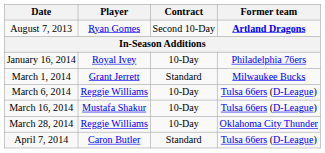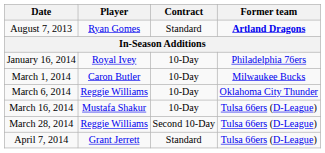(184, 28) Second 10-Day -> (184, 28) Standard
(114, 76) Grant Jerrett -> (114, 76) Caron Butler
(184, 76) Standard -> (184, 76) 10-Day
(269, 92) Tulsa 66ers (D-League) -> (269, 92) Oklahoma City Thunder
(184, 124) 10-Day -> (184, 124) Second 10-Day
(269, 124) Oklahoma City Thunder -> (269, 124) Tulsa 66ers (D-League)
(114, 140) Caron Butler -> (114, 140) Grant Jerrett
